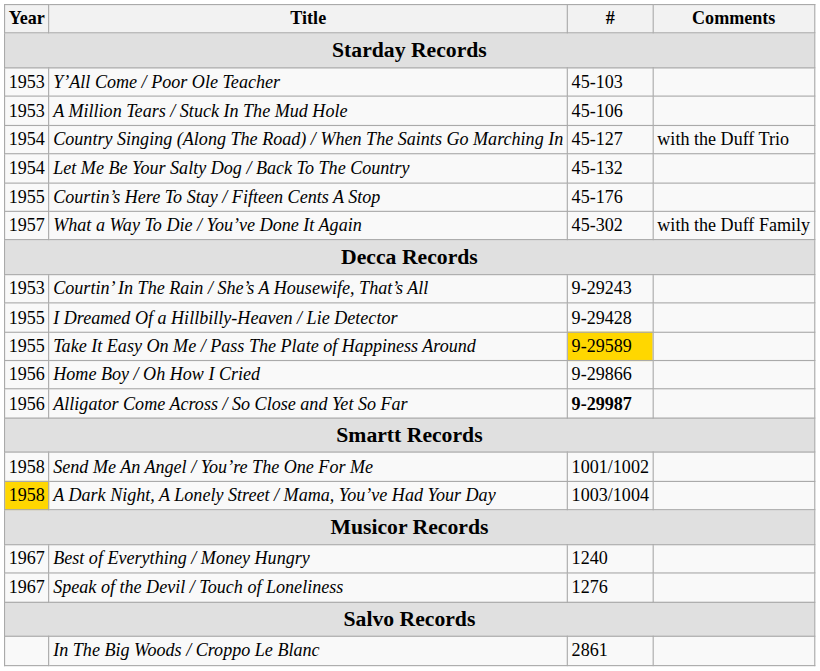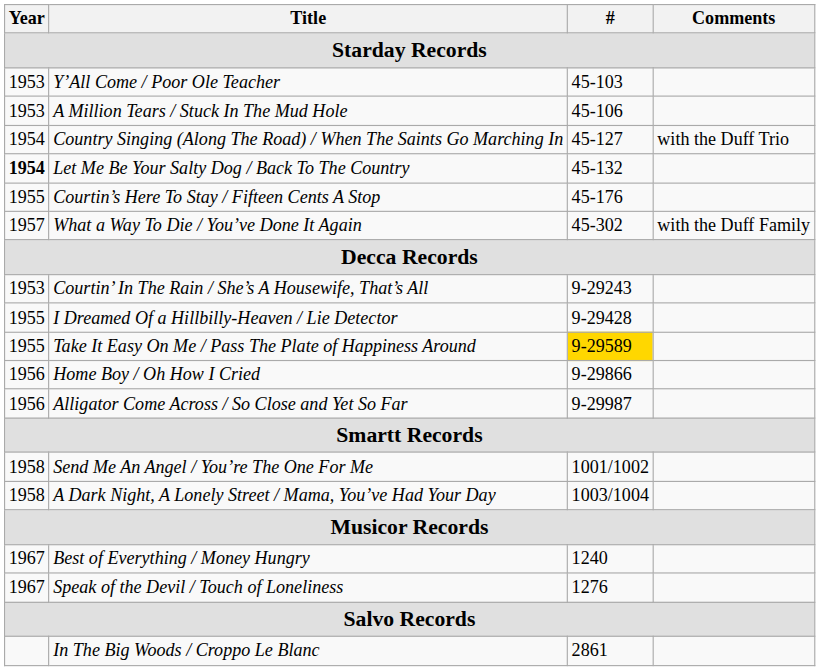(27, 168) normal -> (27, 168) bold
(602, 403) bold -> (602, 403) normal
(27, 495) gold background -> (27, 495) no background
